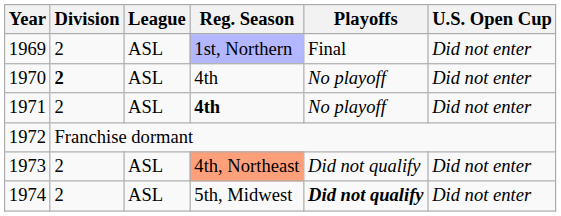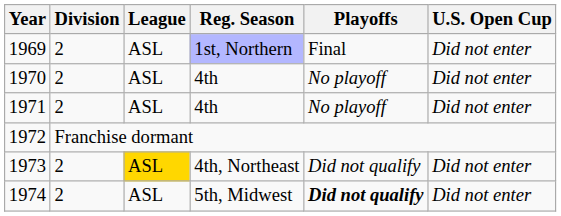(59, 78) bold -> (59, 78) normal
(207, 107) bold -> (206, 107) normal
(146, 166) no background -> (146, 166) gold background
(247, 166) lightsalmon background -> (247, 166) no background
